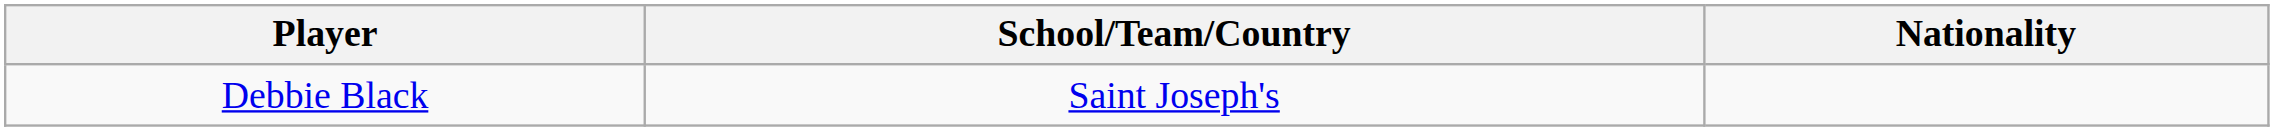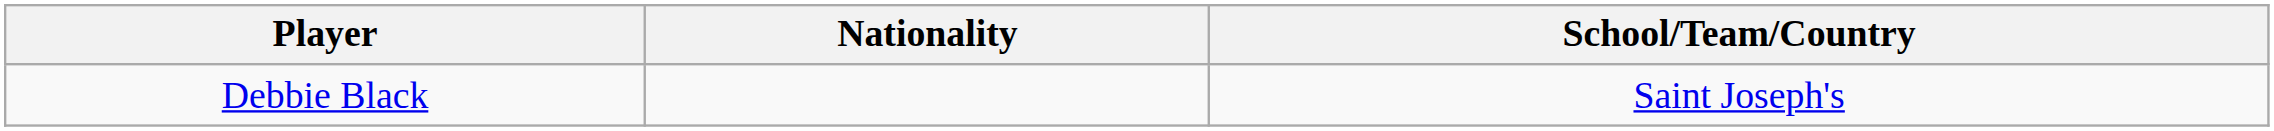columns swapped: (1986, 34) <-> (1174, 34)
